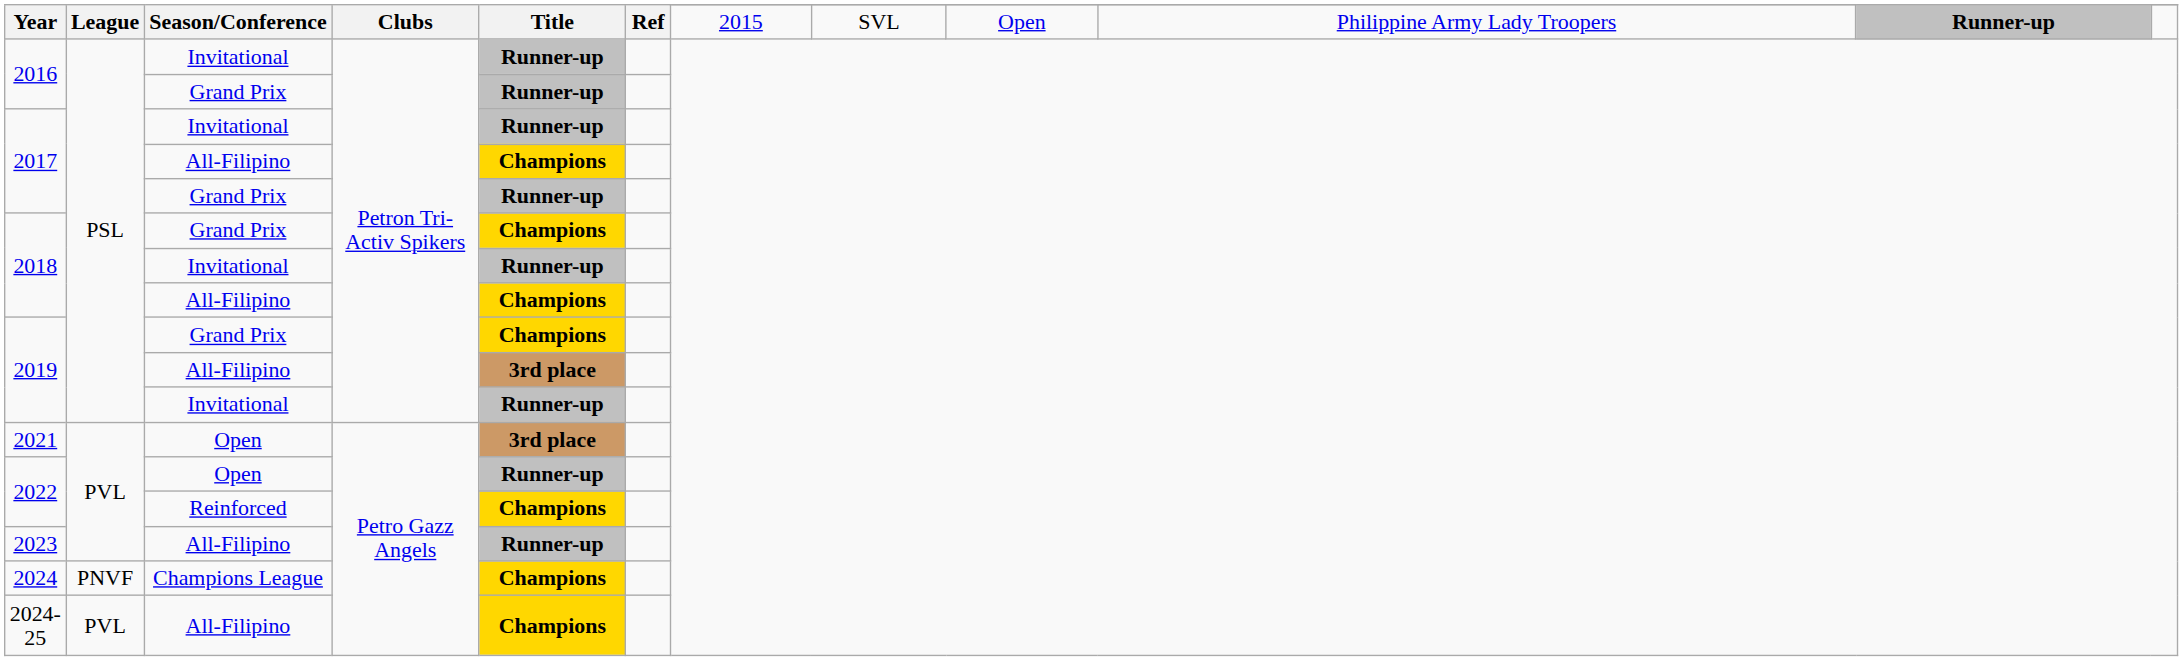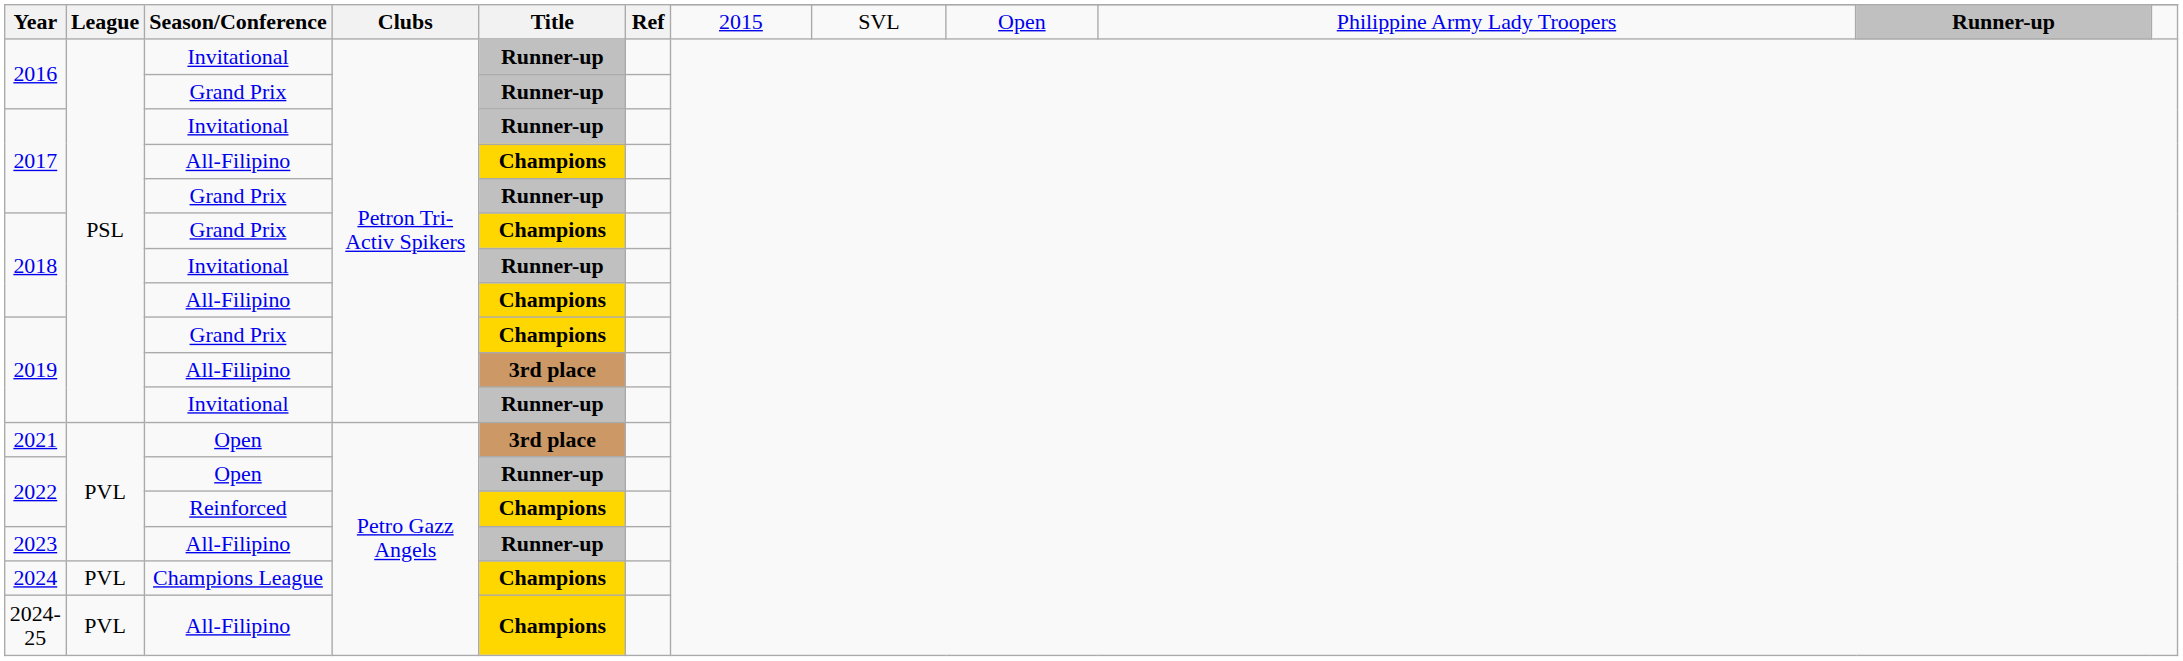(105, 578) PNVF -> (105, 578) PVL
